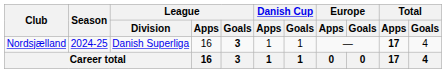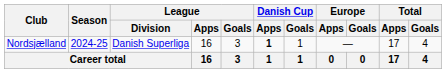(238, 44) bold -> (238, 44) normal
(269, 44) normal -> (269, 44) bold
(394, 44) bold -> (394, 44) normal
